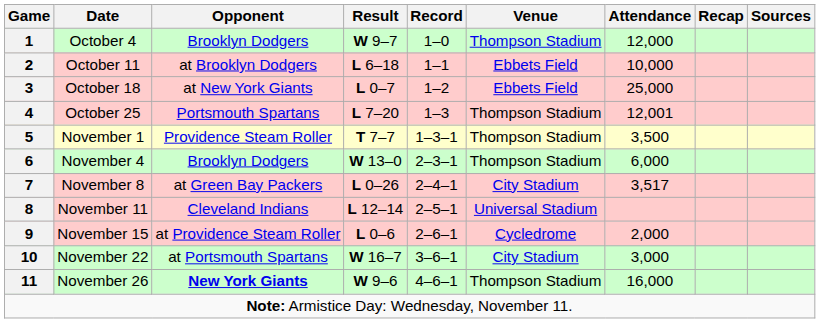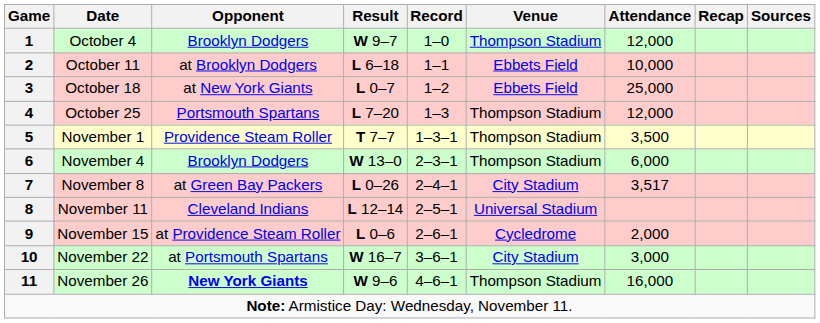(650, 112) 12,001 -> (650, 112) 12,000
